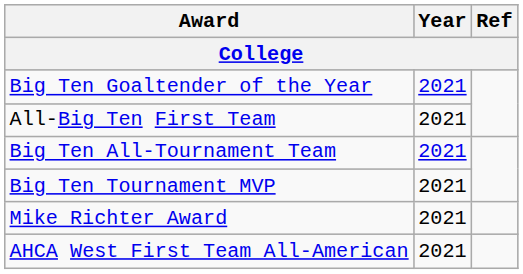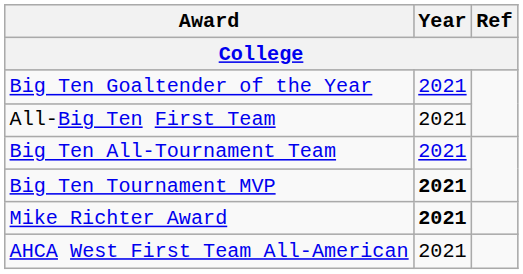(442, 185) normal -> (442, 185) bold
(442, 218) normal -> (442, 218) bold
